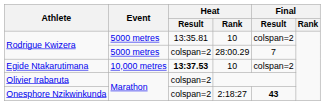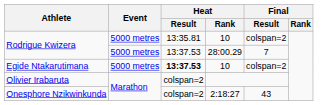(191, 52) colspan=2 -> (184, 52) 13:37.53
(139, 66) 10,000 metres -> (135, 66) 5000 metres
(274, 94) bold -> (266, 94) normal
